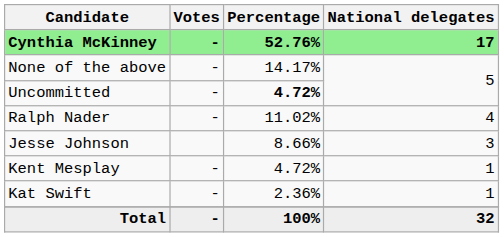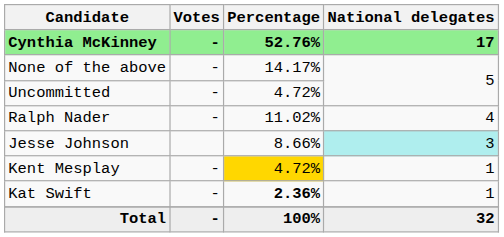(297, 93) bold -> (297, 93) normal
(490, 143) no background -> (490, 143) paleturquoise background
(297, 168) no background -> (297, 168) gold background
(297, 194) normal -> (297, 194) bold
